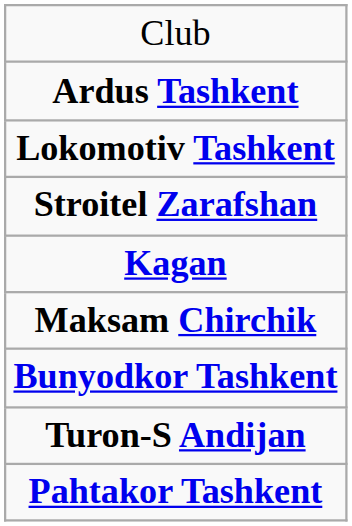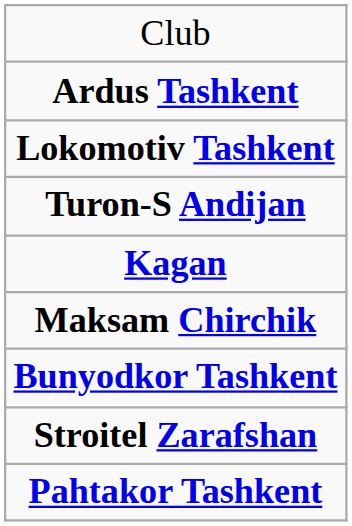(175, 205) Stroitel Zarafshan -> (175, 205) Turon-S Andijan
(175, 434) Turon-S Andijan -> (175, 434) Stroitel Zarafshan
